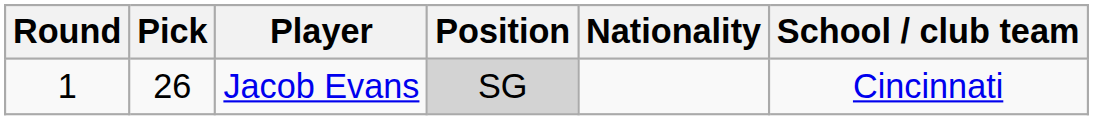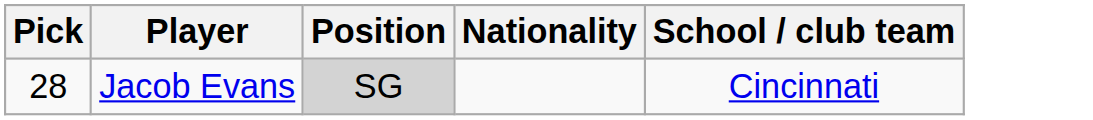- column: (67, 31)
(172, 85) 26 -> (48, 85) 28
